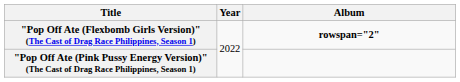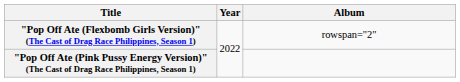(349, 35) bold -> (349, 35) normal
